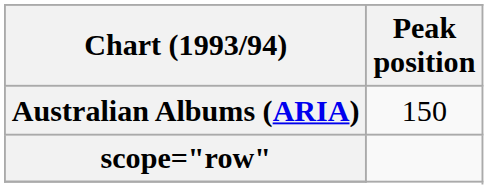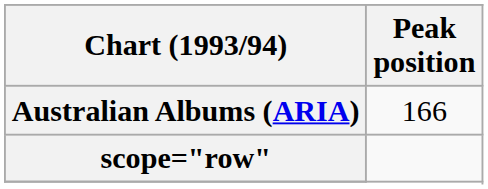(424, 109) 150 -> (424, 109) 166
